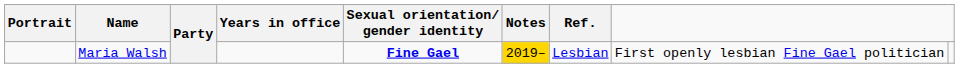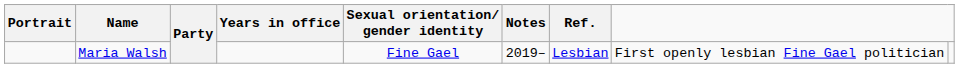(423, 53) bold -> (423, 53) normal
(526, 53) gold background -> (526, 53) no background
